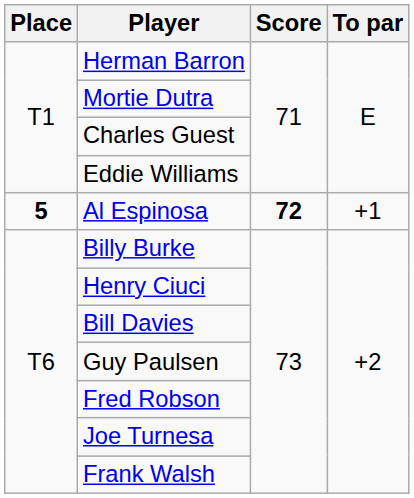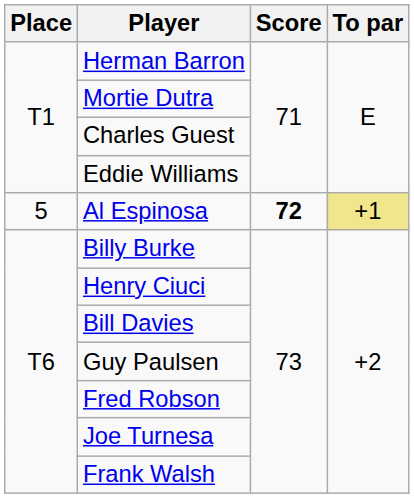(41, 211) bold -> (41, 211) normal
(368, 211) no background -> (368, 211) khaki background
